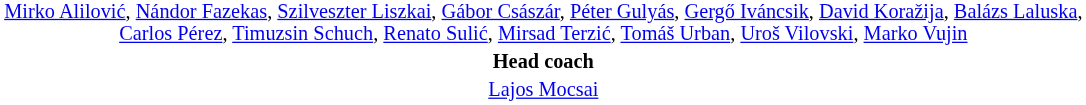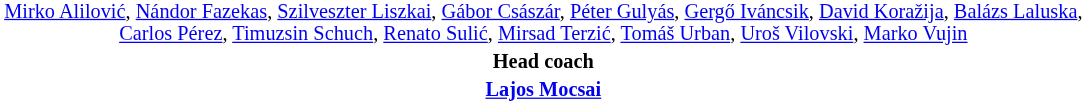(543, 89) normal -> (543, 89) bold
